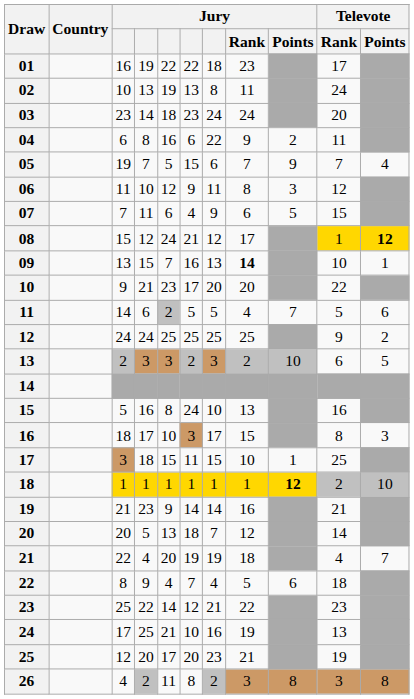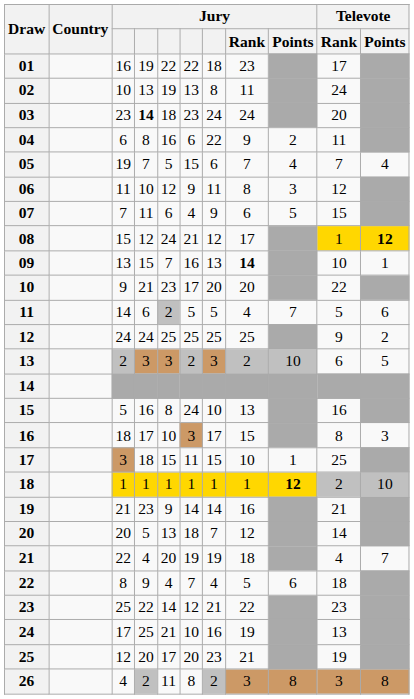(146, 115) normal -> (146, 115) bold
(293, 164) 9 -> (293, 164) 4
